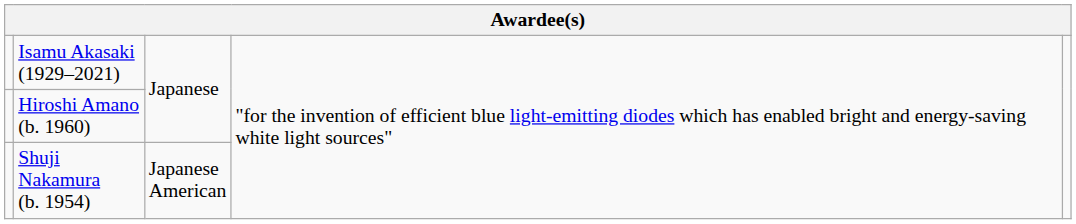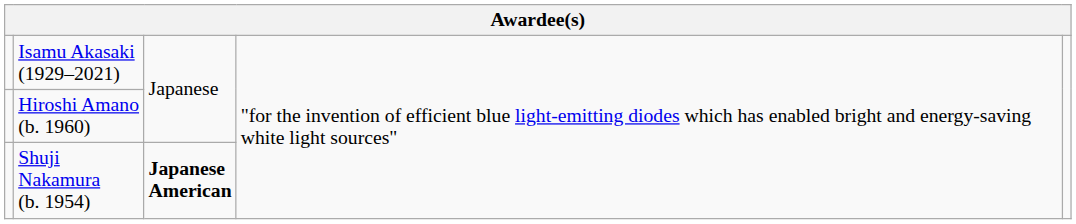(188, 180) normal -> (190, 180) bold
